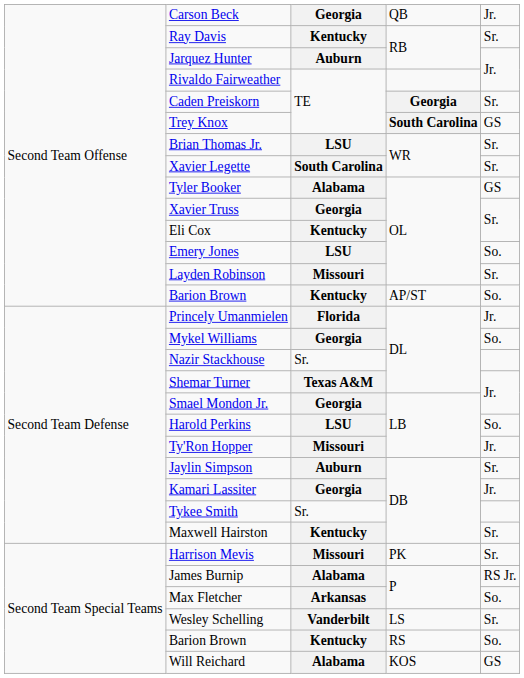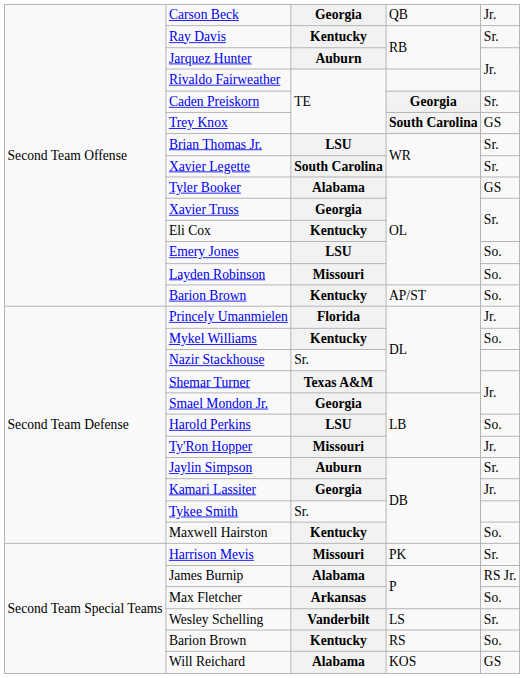(491, 274) Sr. -> (493, 274) So.
(338, 338) Georgia -> (338, 338) Kentucky
(491, 532) Sr. -> (493, 532) So.
